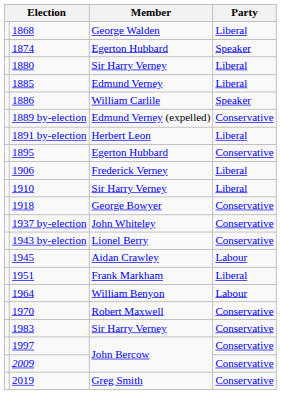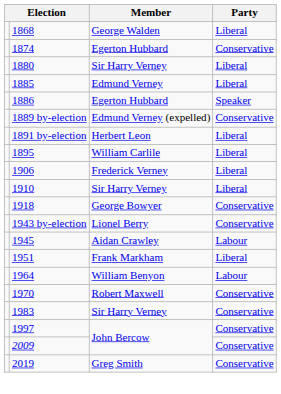(233, 48) Speaker -> (245, 48) Conservative
(126, 100) William Carlile -> (130, 100) Egerton Hubbard
(130, 153) Egerton Hubbard -> (126, 153) William Carlile
(245, 153) Conservative -> (231, 153) Liberal
- row: (49, 223)
